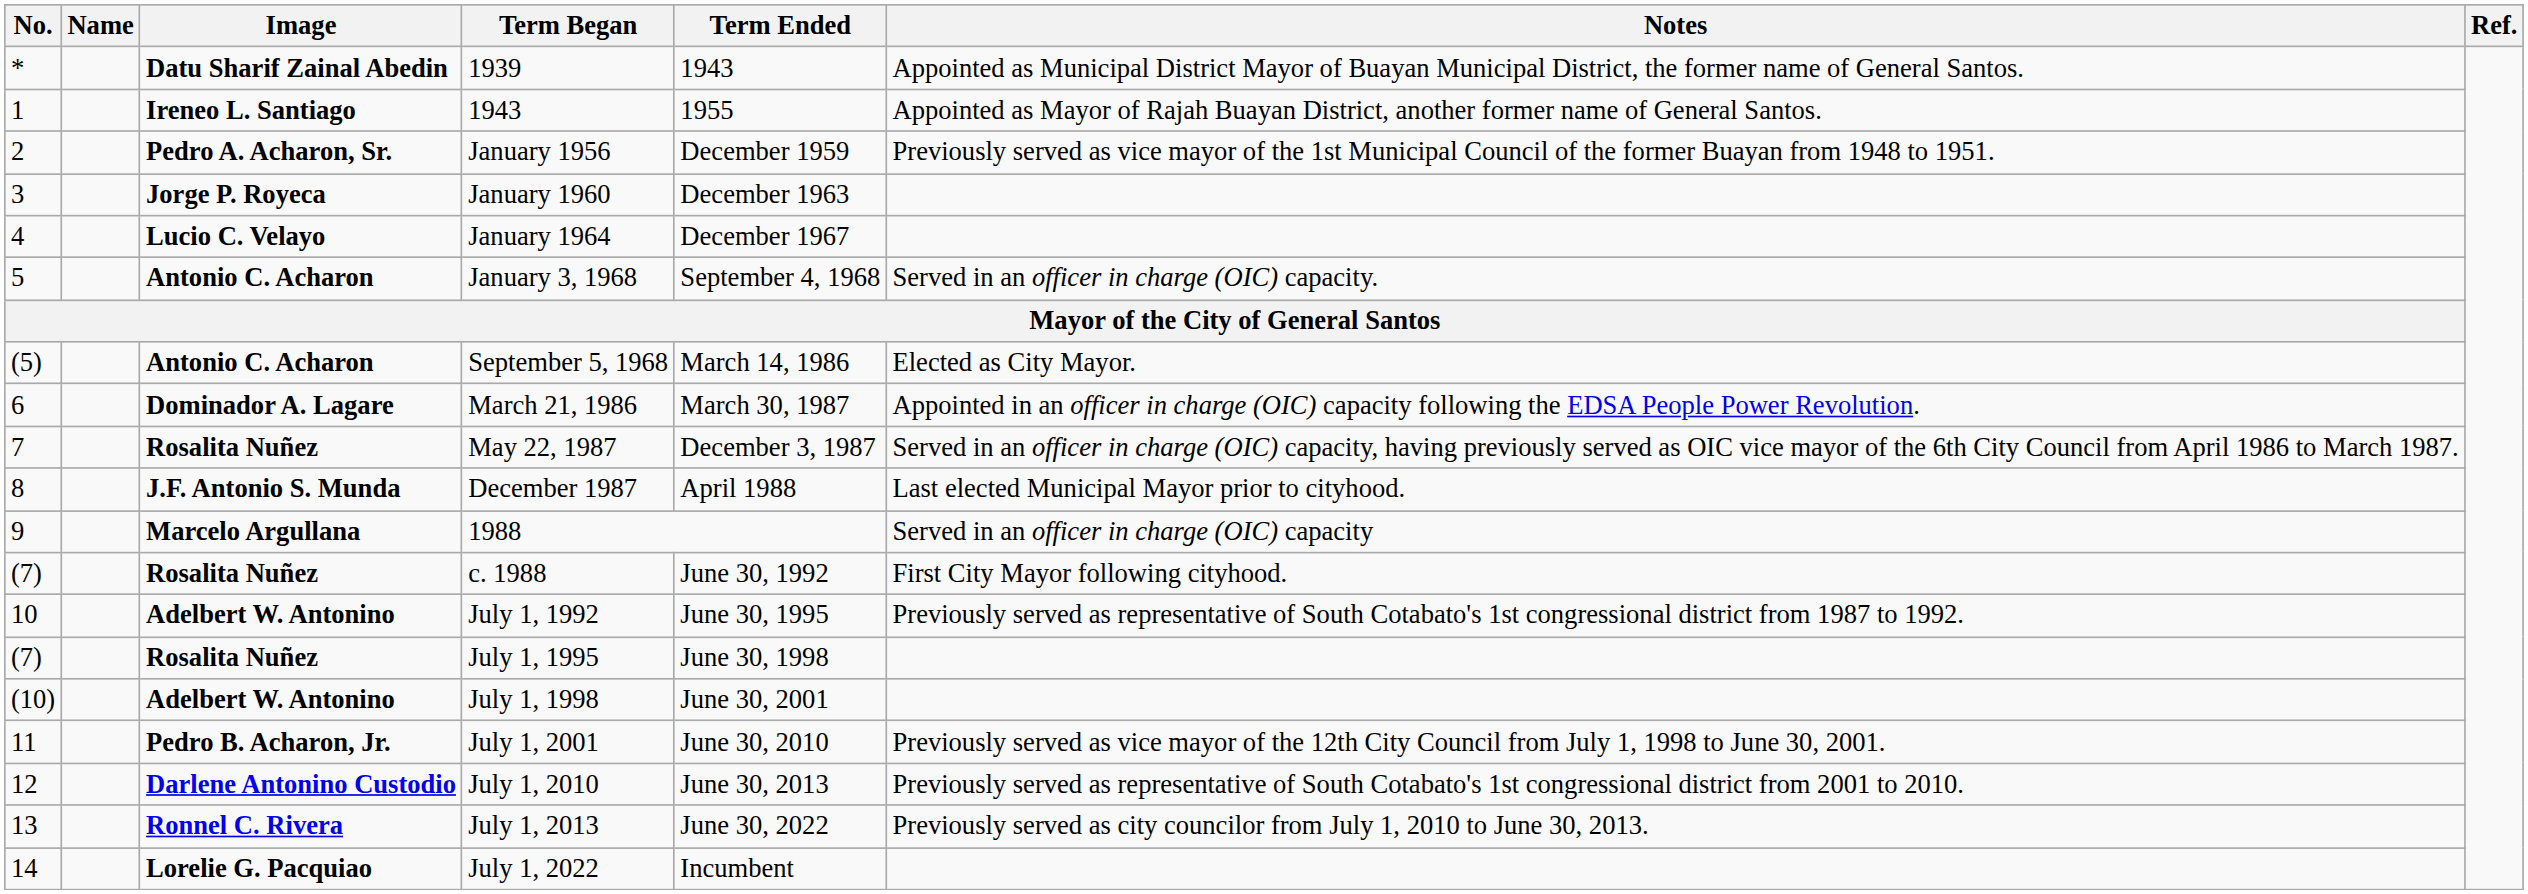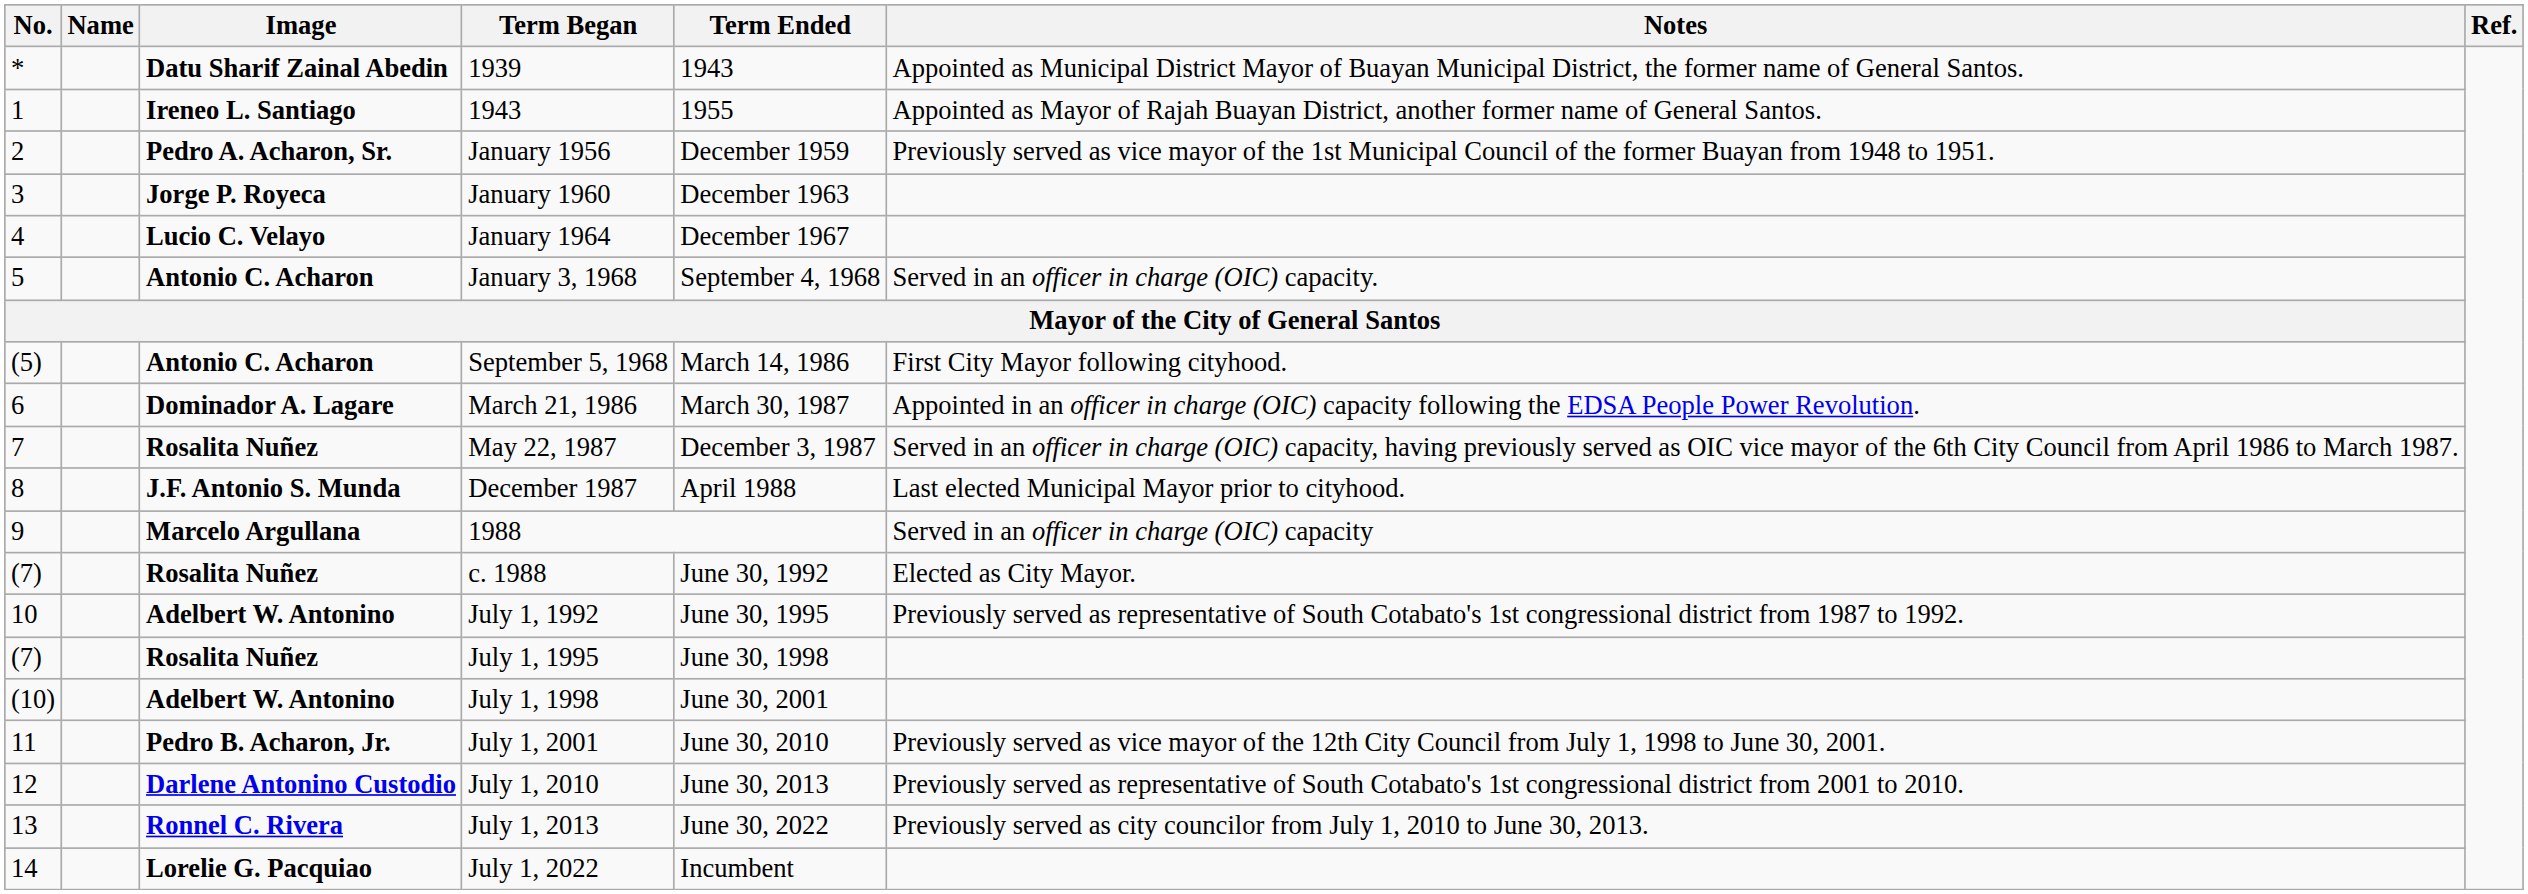(1014, 362) Elected as City Mayor. -> (1090, 362) First City Mayor following cityhood.
(1090, 573) First City Mayor following cityhood. -> (1014, 573) Elected as City Mayor.
